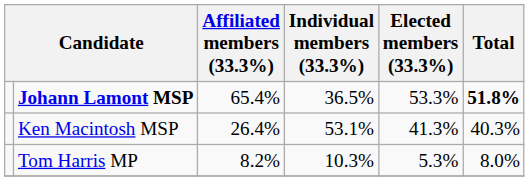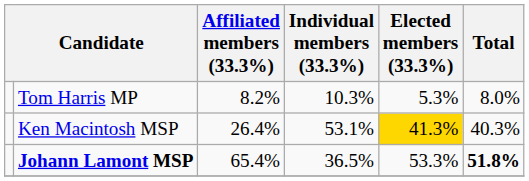rows swapped: (106, 97) <-> (78, 160)
(434, 128) no background -> (434, 128) gold background
